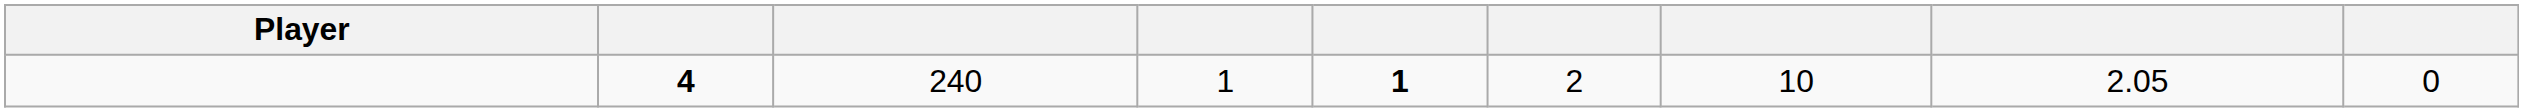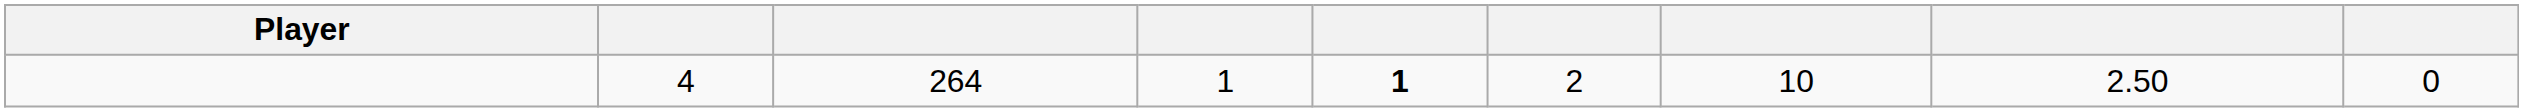(686, 80) bold -> (686, 80) normal
(956, 80) 240 -> (956, 80) 264
(2137, 80) 2.05 -> (2137, 80) 2.50
